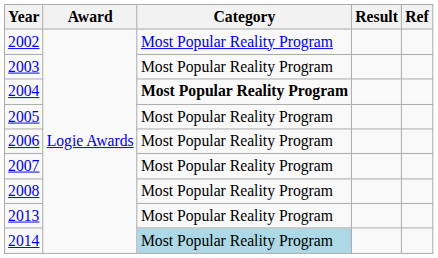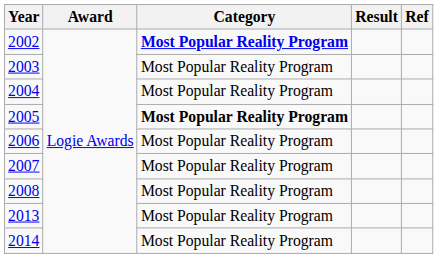(237, 41) normal -> (244, 41) bold
(244, 91) bold -> (237, 91) normal
(237, 116) normal -> (244, 116) bold
(237, 240) lightblue background -> (237, 240) no background
